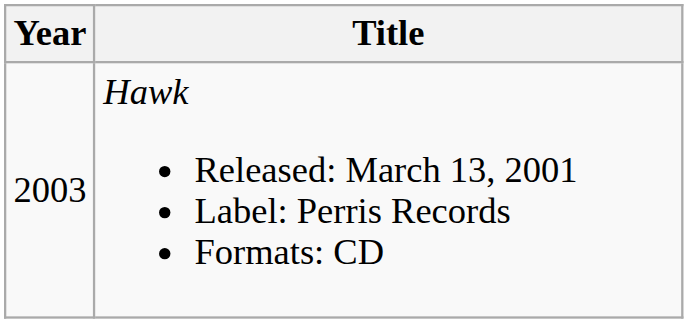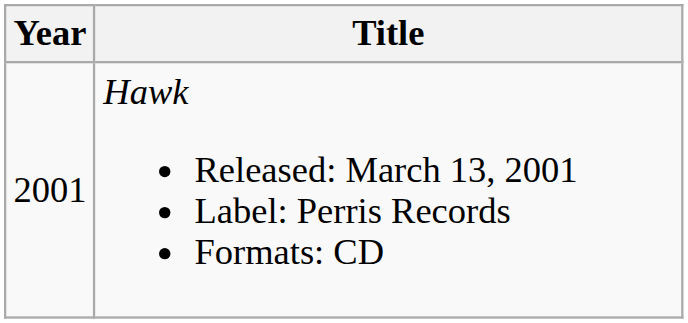(50, 189) 2003 -> (50, 189) 2001
